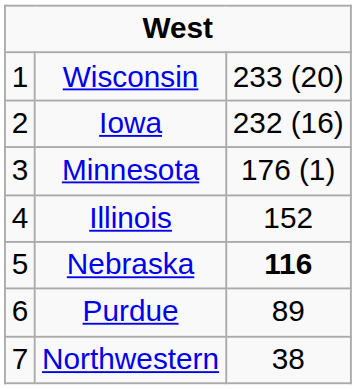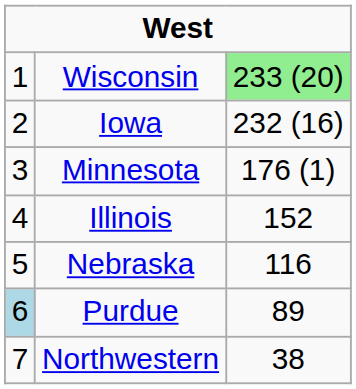(288, 76) no background -> (288, 76) lightgreen background
(288, 264) bold -> (288, 264) normal
(20, 312) no background -> (20, 312) lightblue background
